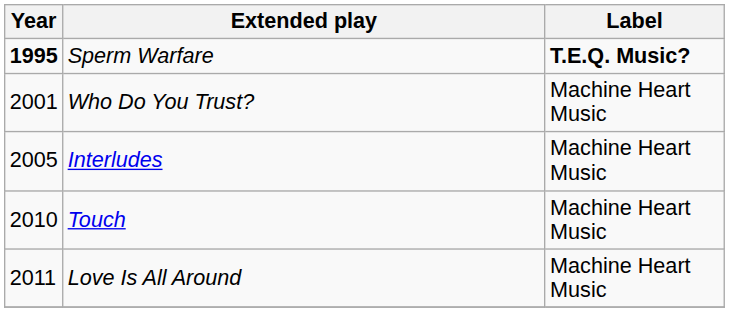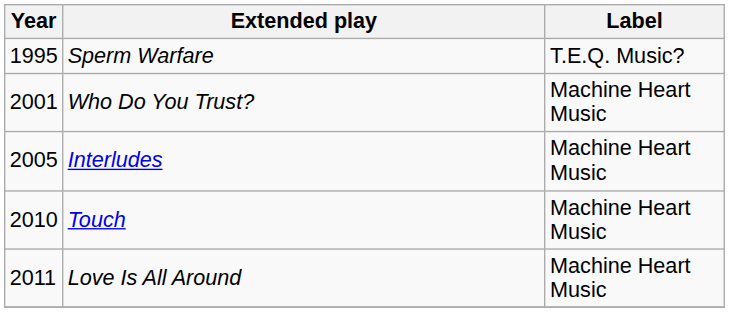(34, 55) bold -> (34, 55) normal
(620, 55) bold -> (617, 55) normal
